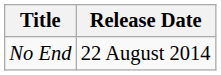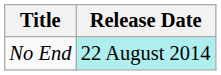(146, 53) no background -> (146, 53) paleturquoise background
